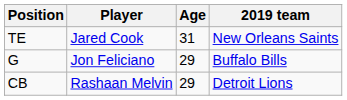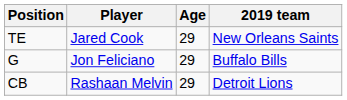(187, 38) 31 -> (187, 38) 29
